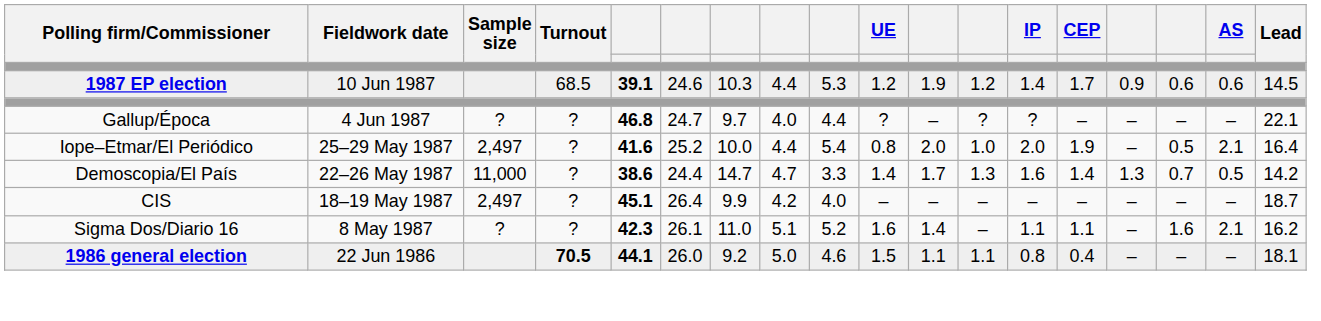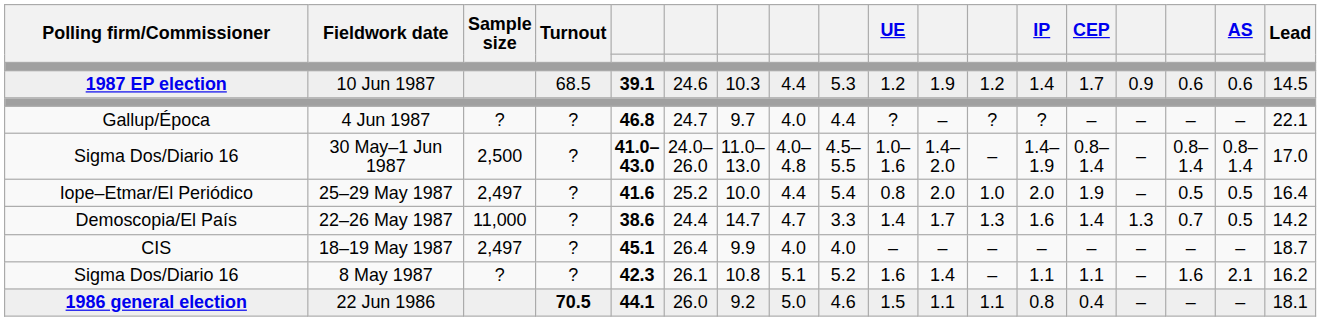+ row: (156, 156)
(1231, 147) 2.1 -> (1240, 193) 0.5
(784, 201) 4.2 -> (794, 247) 4.0
(735, 228) 11.0 -> (743, 275) 10.8
